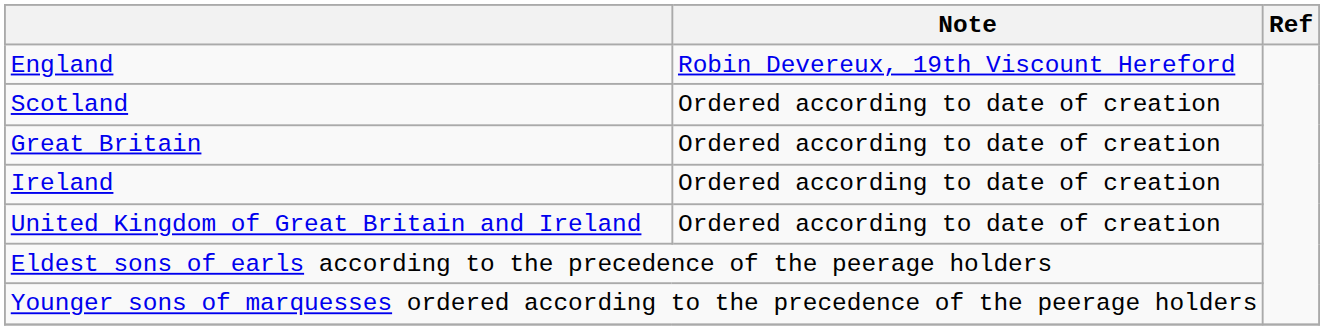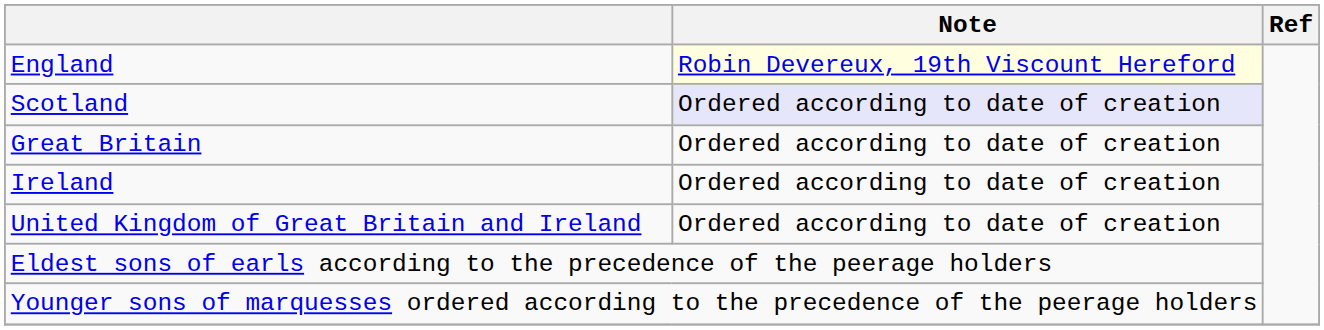(957, 65) no background -> (957, 65) lightyellow background
(949, 105) no background -> (949, 105) lavender background
